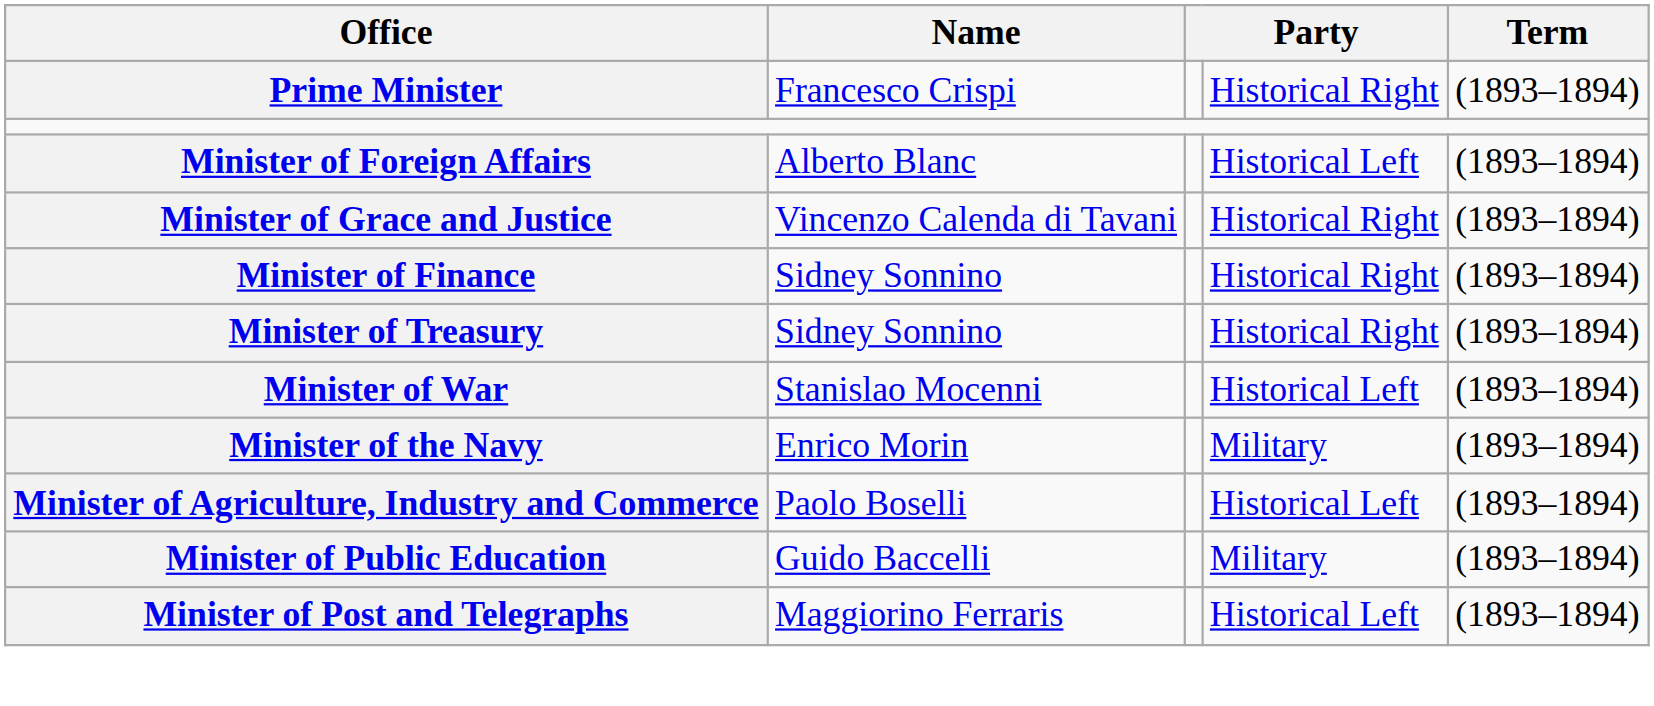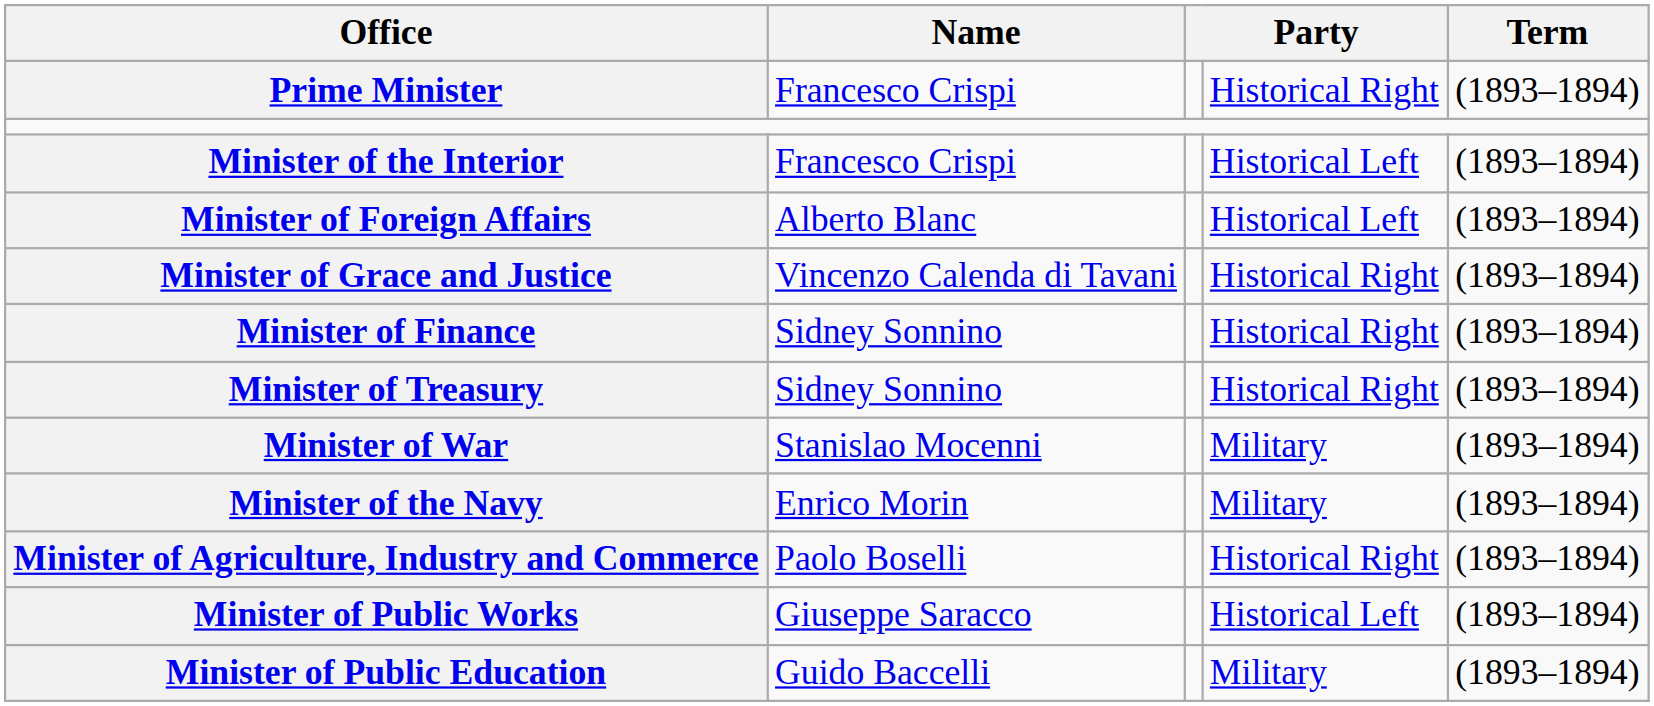+ row: (386, 162)
(1314, 388) Historical Left -> (1268, 445) Military
(1314, 501) Historical Left -> (1324, 558) Historical Right
+ row: (386, 615)
- row: (386, 615)
